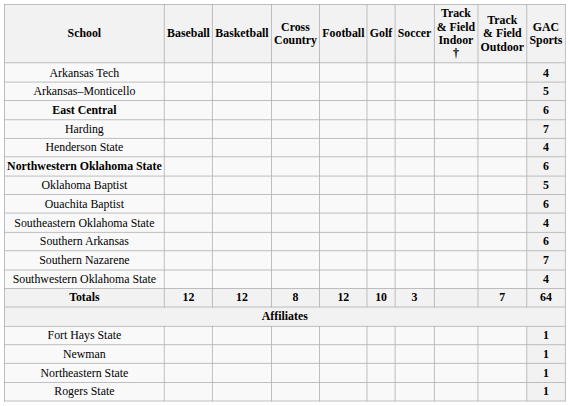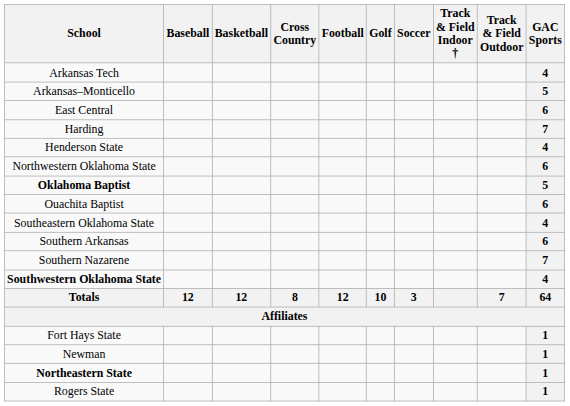(84, 110) bold -> (84, 110) normal
(84, 166) bold -> (84, 166) normal
(84, 185) normal -> (84, 185) bold
(84, 279) normal -> (84, 279) bold
(84, 373) normal -> (84, 373) bold
